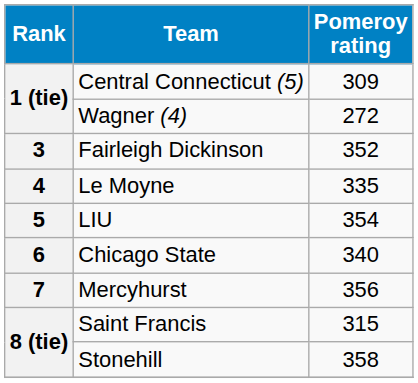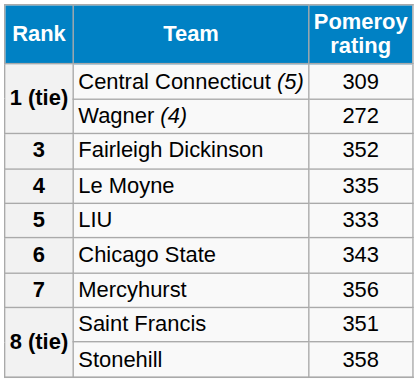(361, 220) 354 -> (361, 220) 333
(361, 255) 340 -> (361, 255) 343
(361, 324) 315 -> (361, 324) 351
